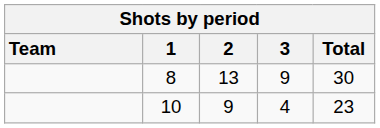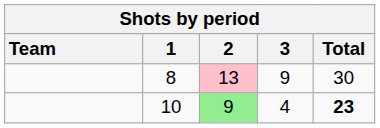(228, 78) no background -> (228, 78) pink background
(228, 107) no background -> (228, 107) lightgreen background
(344, 107) normal -> (344, 107) bold
